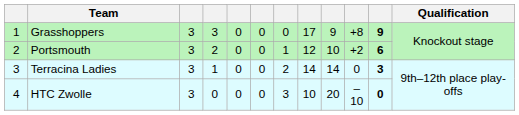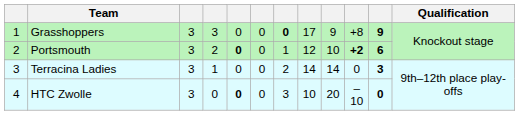(286, 32) normal -> (286, 32) bold
(238, 50) normal -> (238, 50) bold
(357, 50) normal -> (357, 50) bold
(238, 94) normal -> (238, 94) bold
